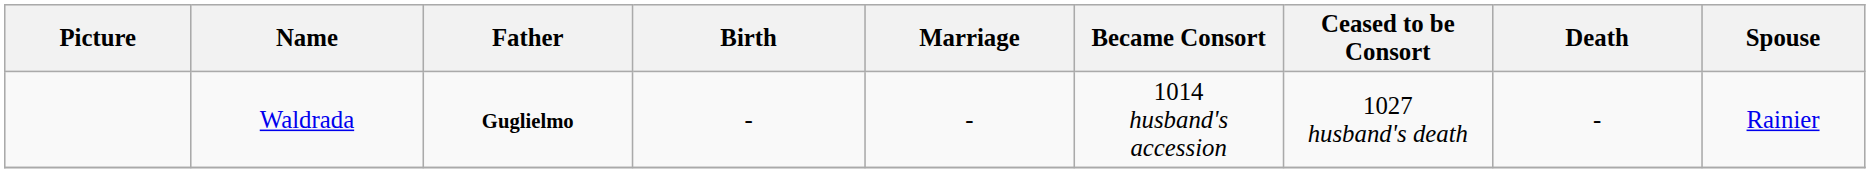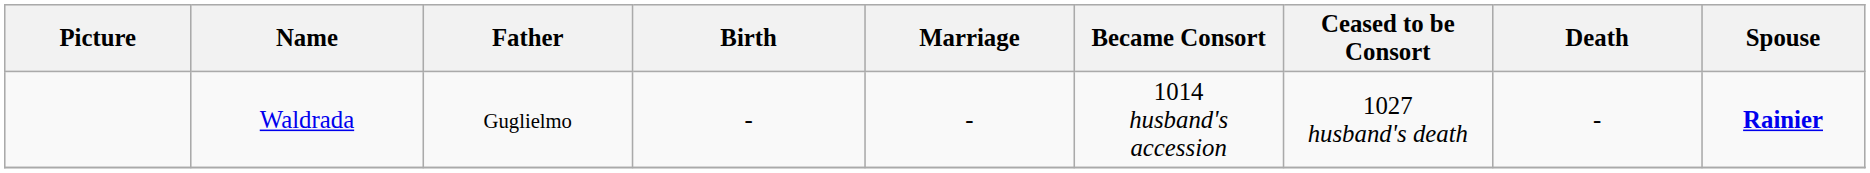(528, 119) bold -> (528, 120) normal
(1783, 119) normal -> (1783, 119) bold
